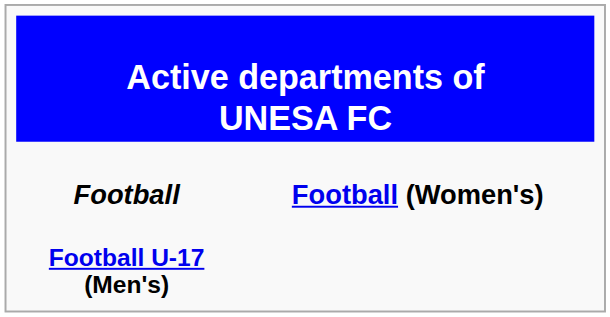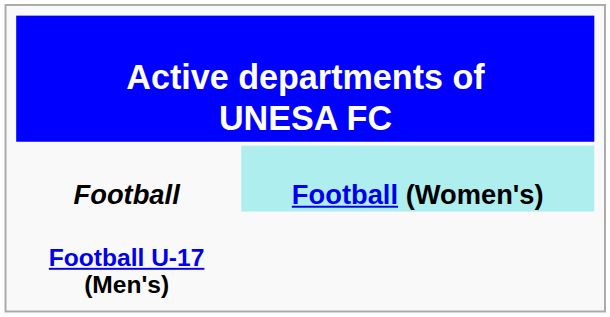(418, 194) no background -> (418, 194) paleturquoise background
